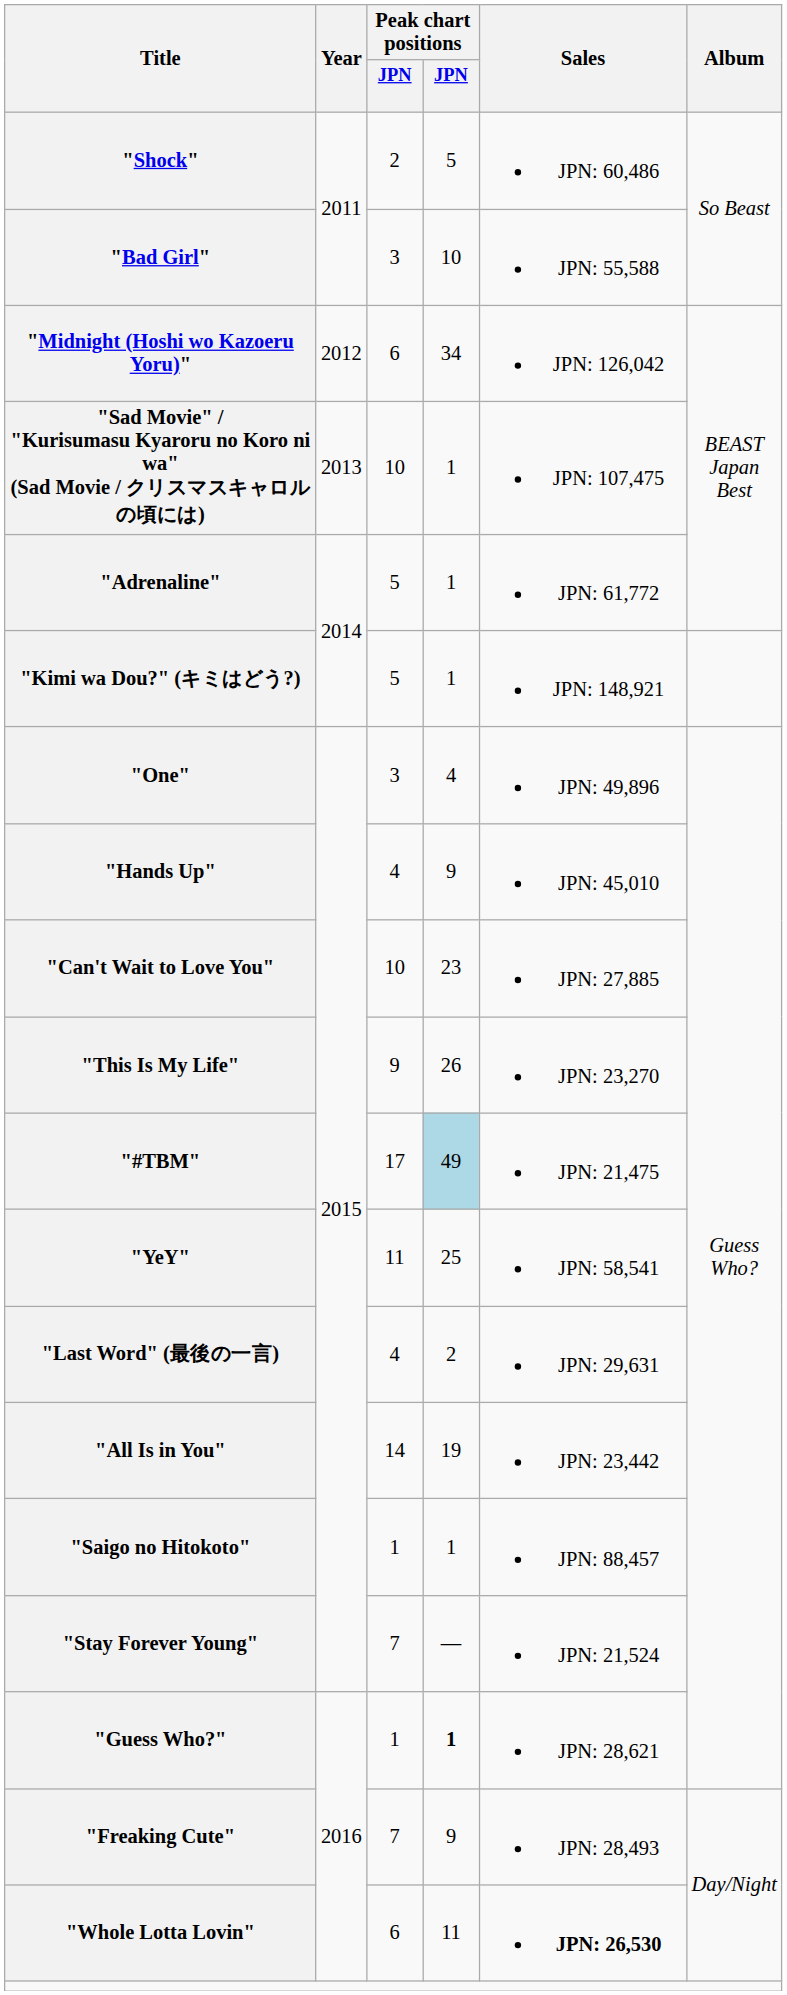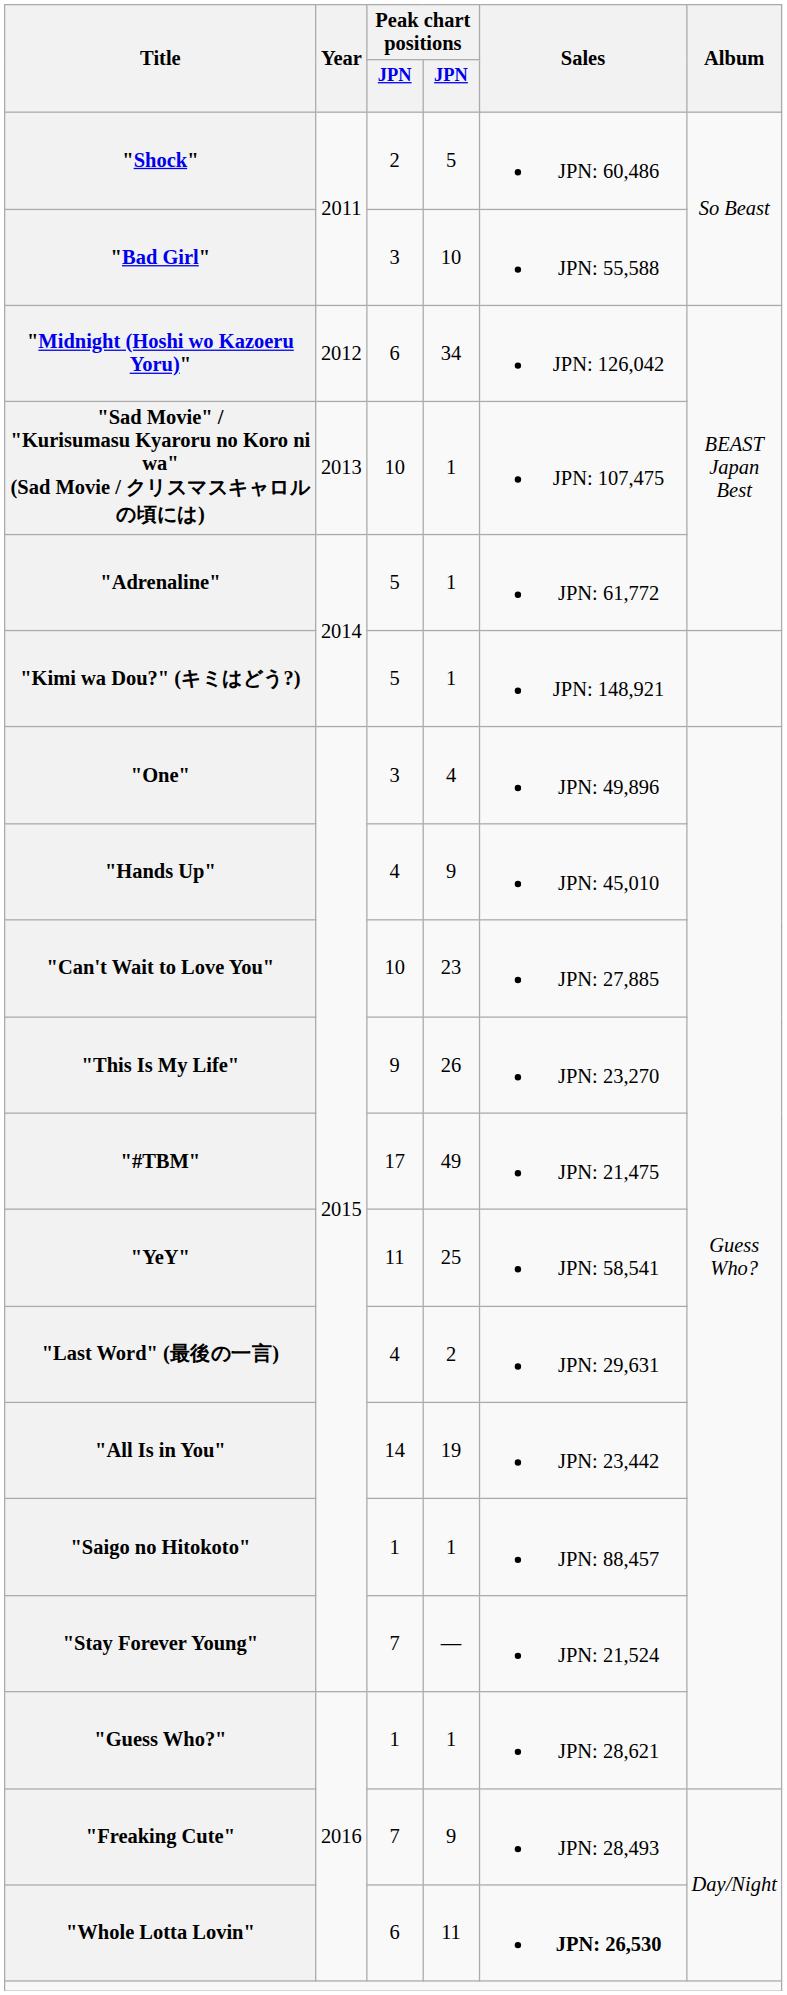(451, 1161) lightblue background -> (451, 1161) no background
(451, 1739) bold -> (451, 1739) normal
